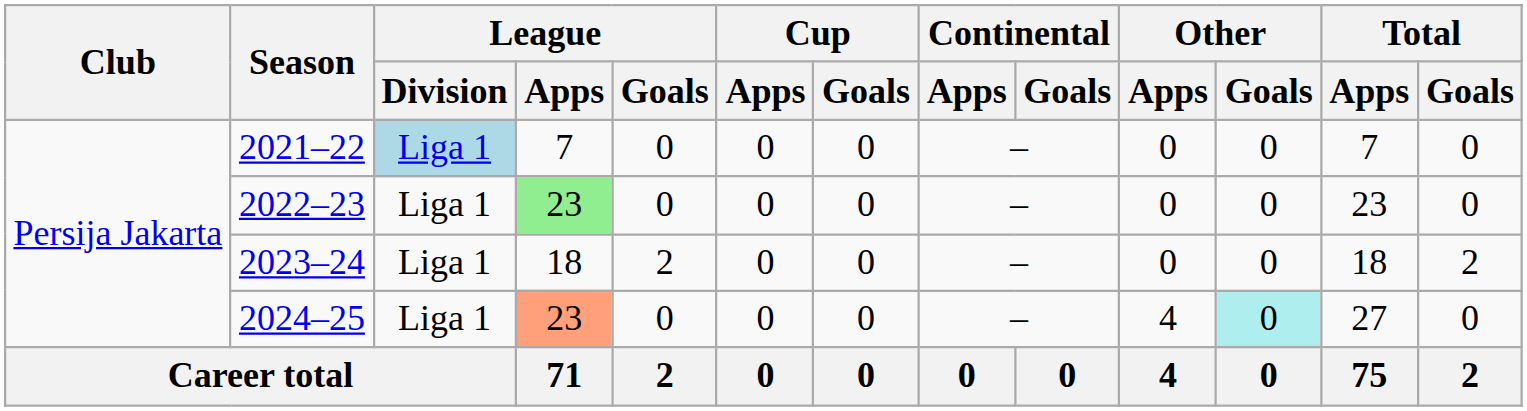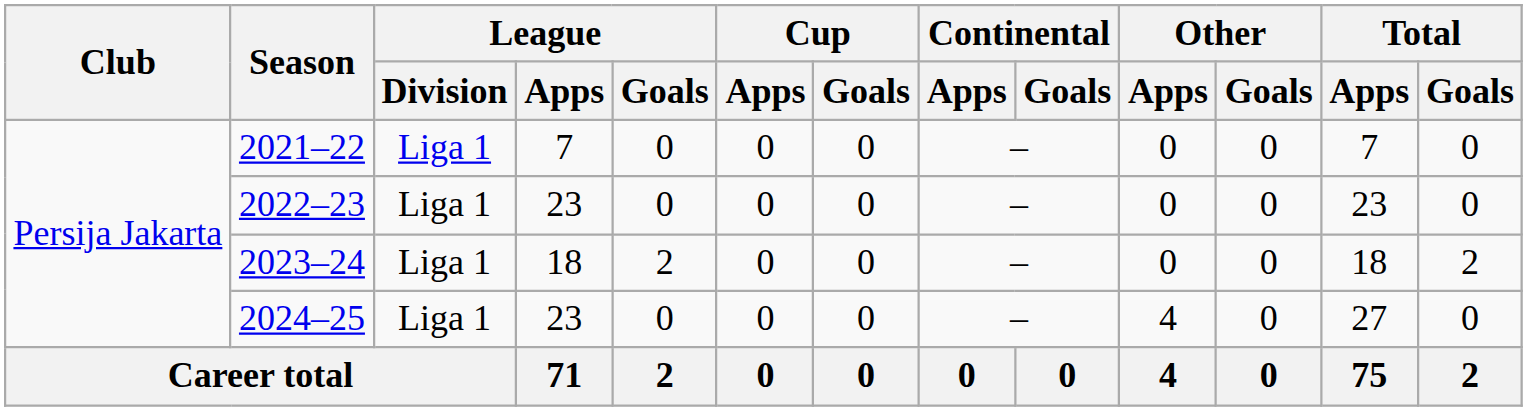(445, 147) lightblue background -> (445, 147) no background
(564, 204) lightgreen background -> (564, 204) no background
(564, 318) lightsalmon background -> (564, 318) no background
(1269, 318) paleturquoise background -> (1269, 318) no background
